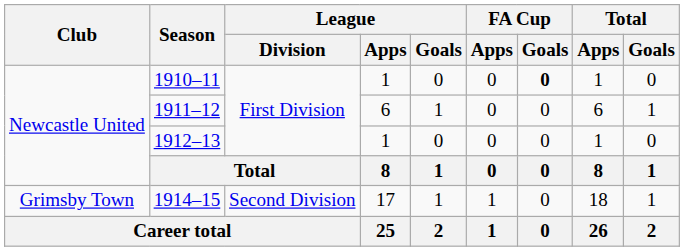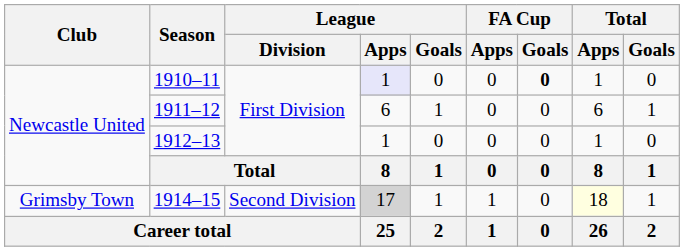(385, 79) no background -> (385, 79) lavender background
(385, 200) no background -> (385, 200) lightgrey background
(598, 200) no background -> (598, 200) lightyellow background
